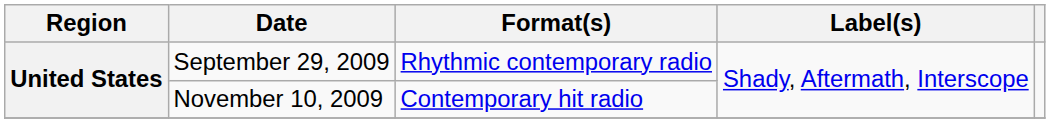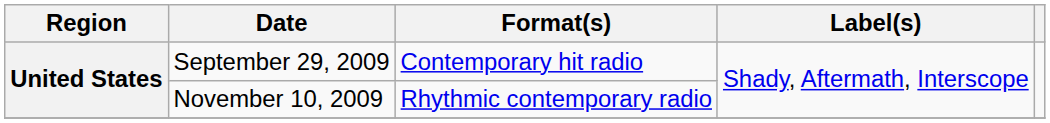(556, 61) Rhythmic contemporary radio -> (522, 61) Contemporary hit radio
(522, 99) Contemporary hit radio -> (556, 99) Rhythmic contemporary radio
